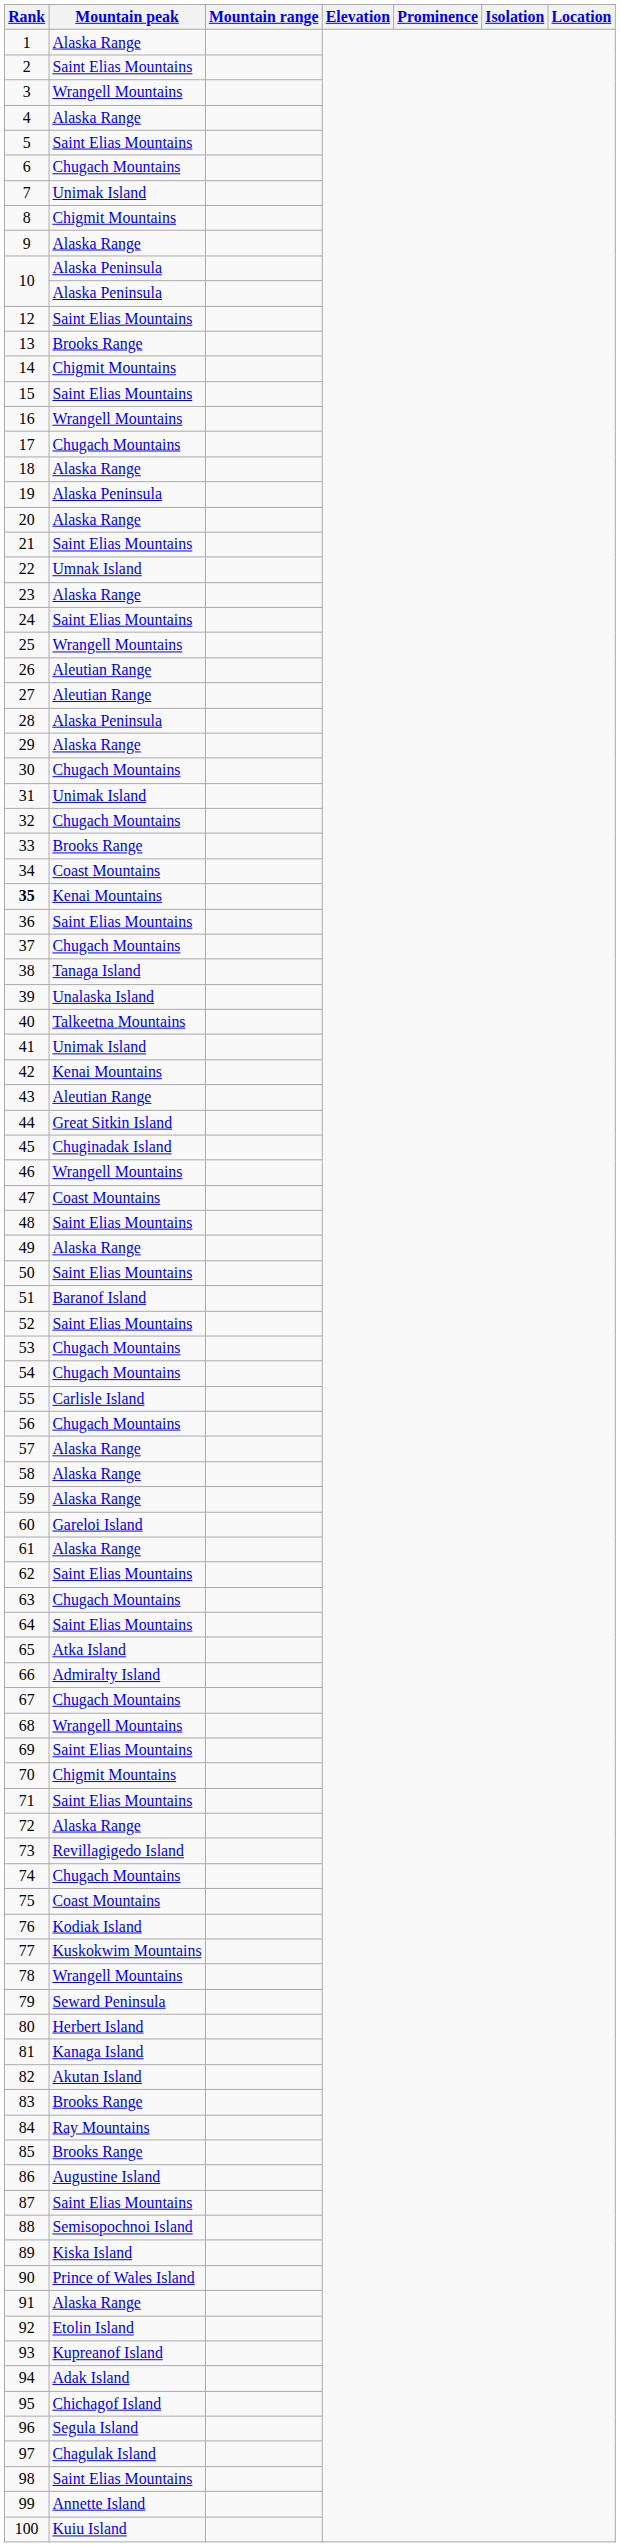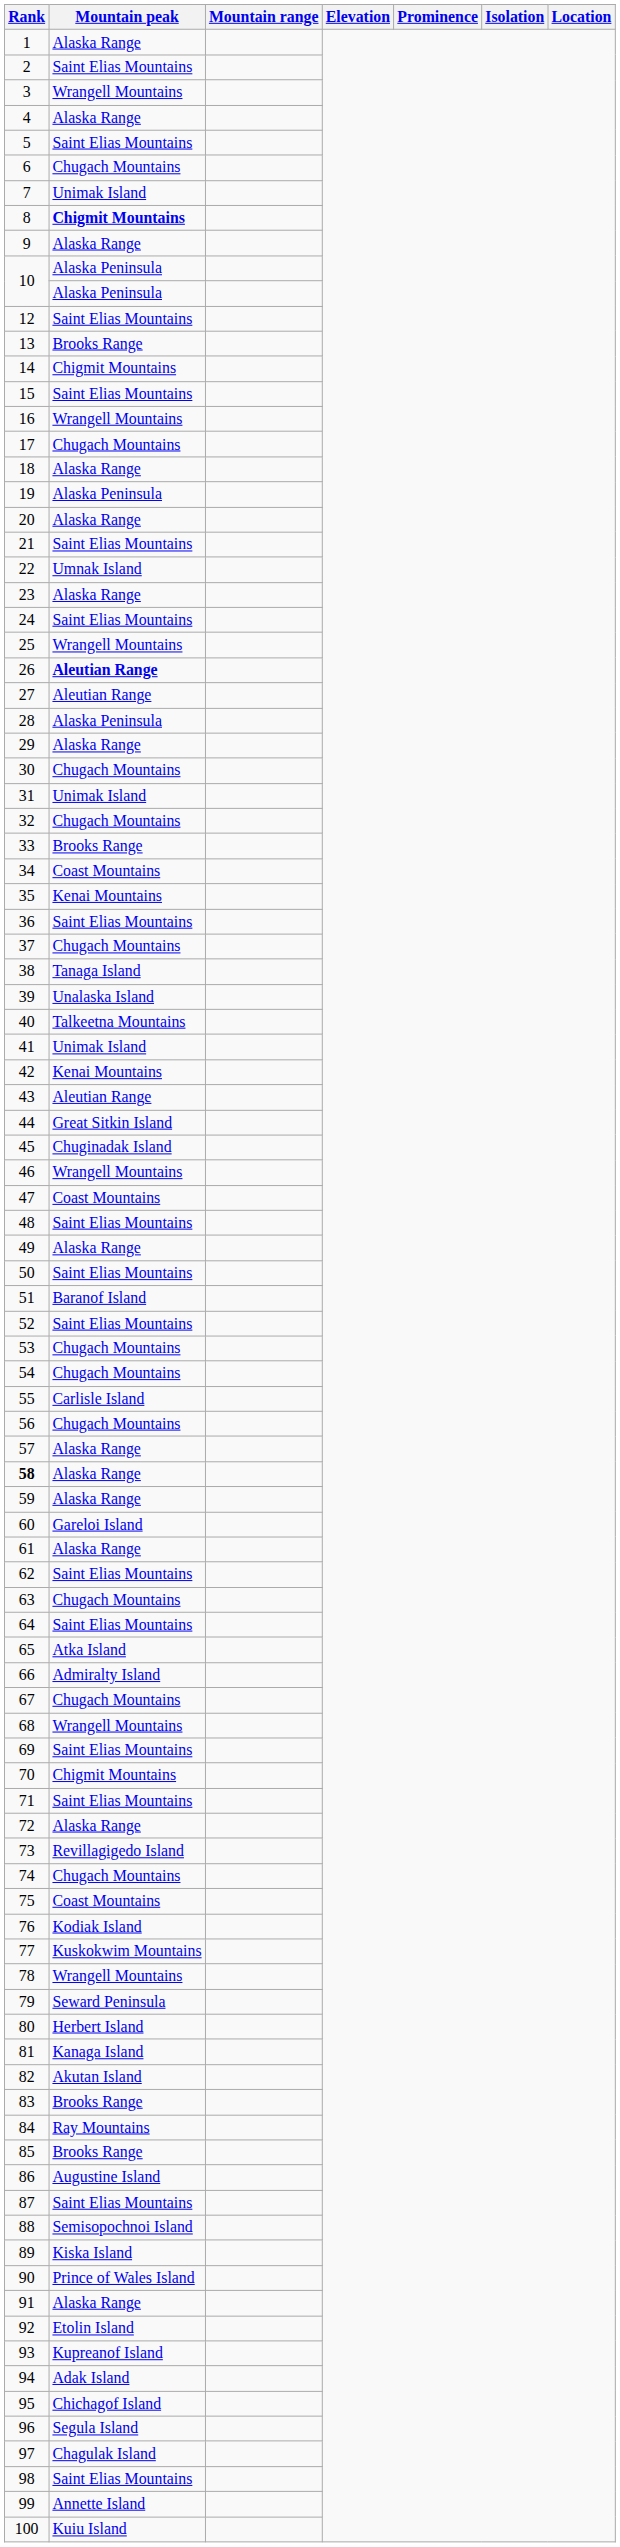(114, 218) normal -> (119, 218) bold
(102, 670) normal -> (105, 670) bold
(27, 896) bold -> (27, 896) normal
(27, 1474) normal -> (27, 1474) bold
